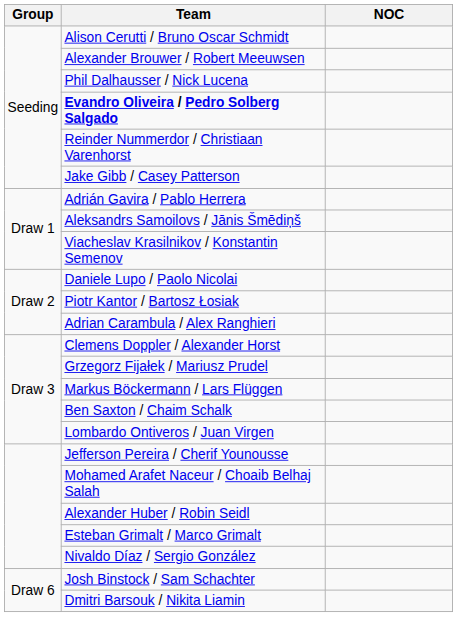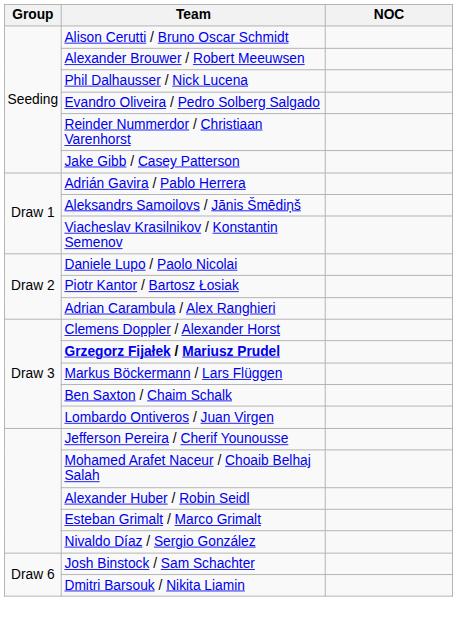(172, 110) bold -> (192, 102) normal
(166, 367) normal -> (172, 351) bold
